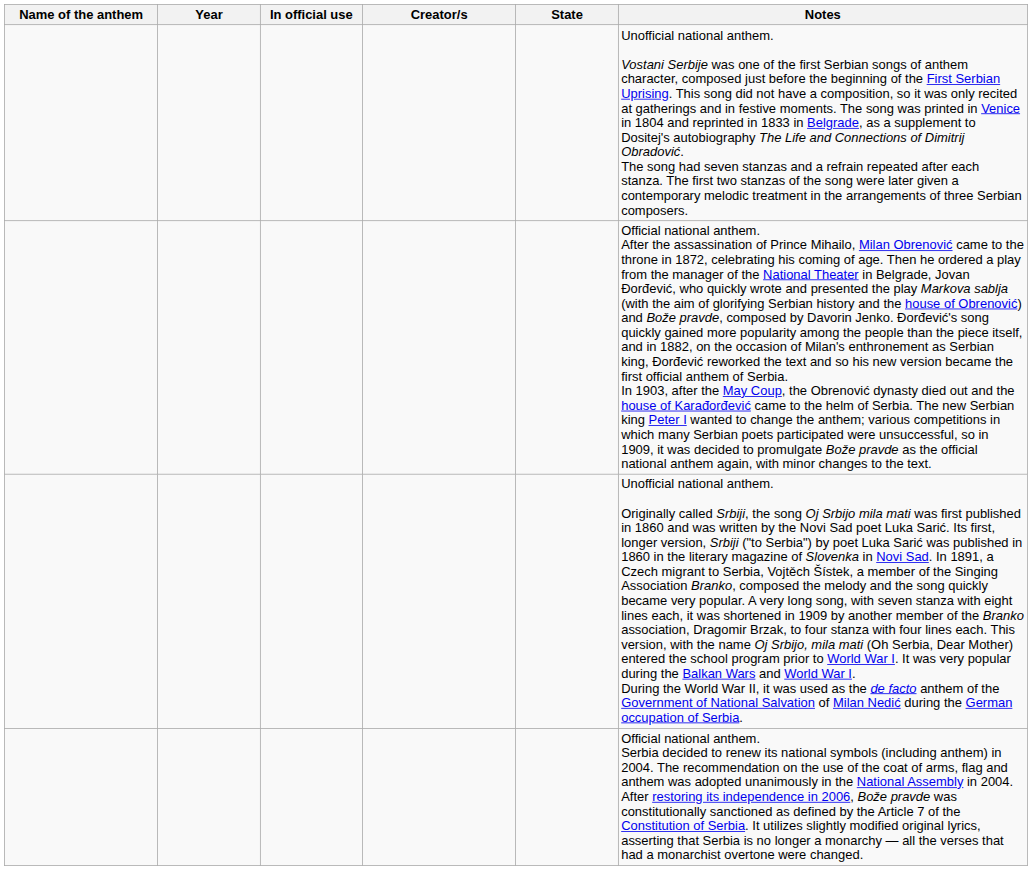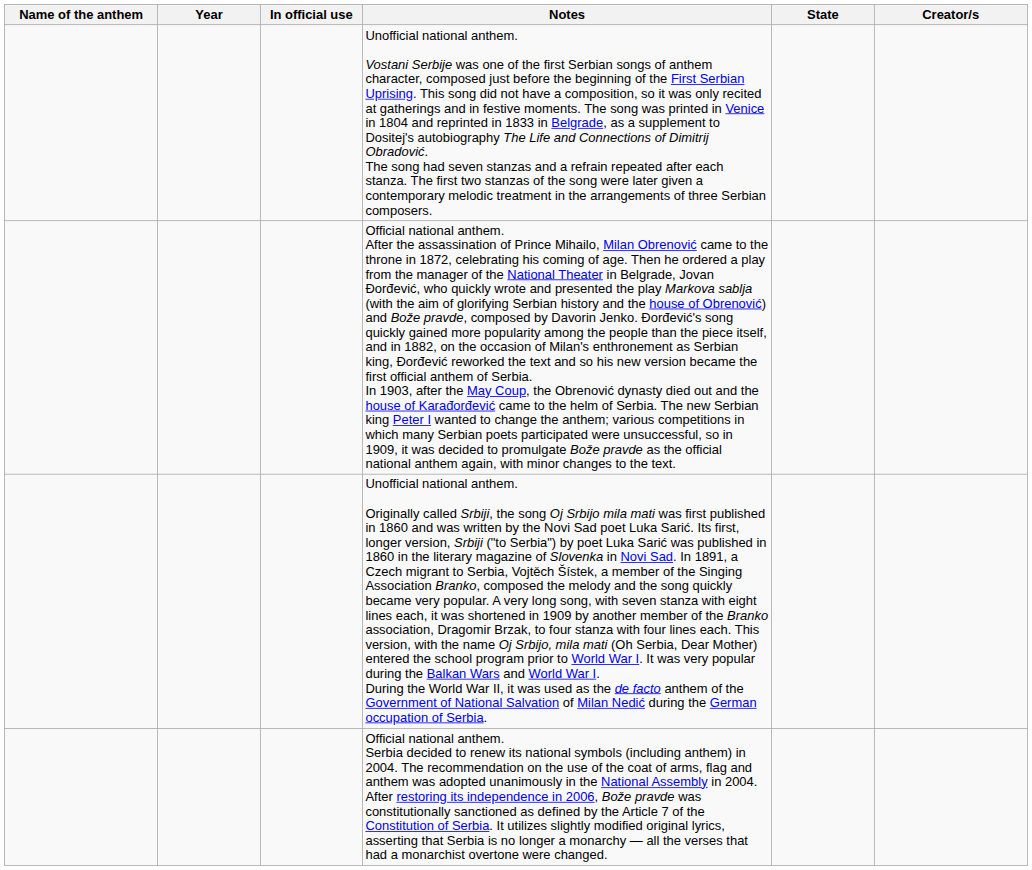columns swapped: (439, 14) <-> (823, 14)
